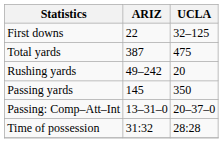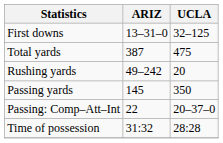(132, 33) 22 -> (147, 33) 13–31–0
(147, 109) 13–31–0 -> (132, 109) 22
